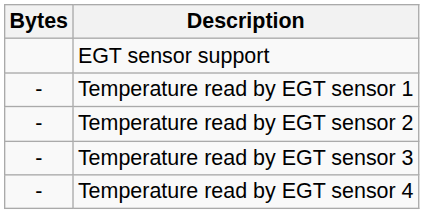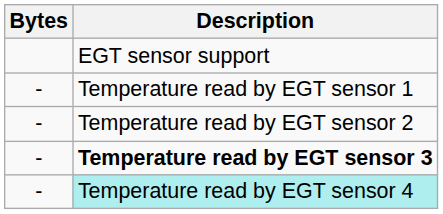(246, 157) normal -> (255, 157) bold
(246, 191) no background -> (246, 191) paleturquoise background
